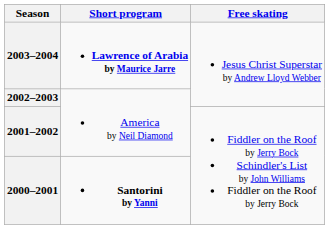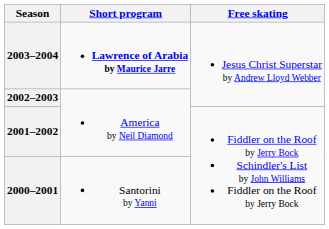(126, 197) bold -> (126, 197) normal
